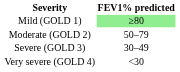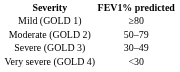(136, 21) lightgreen background -> (136, 21) no background
